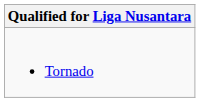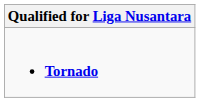(100, 71) normal -> (100, 71) bold
